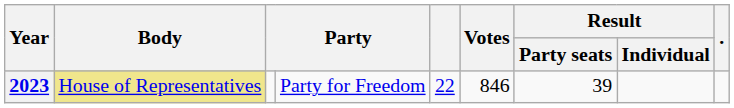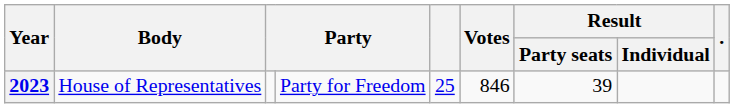(160, 86) khaki background -> (160, 86) no background
(445, 86) 22 -> (445, 86) 25
